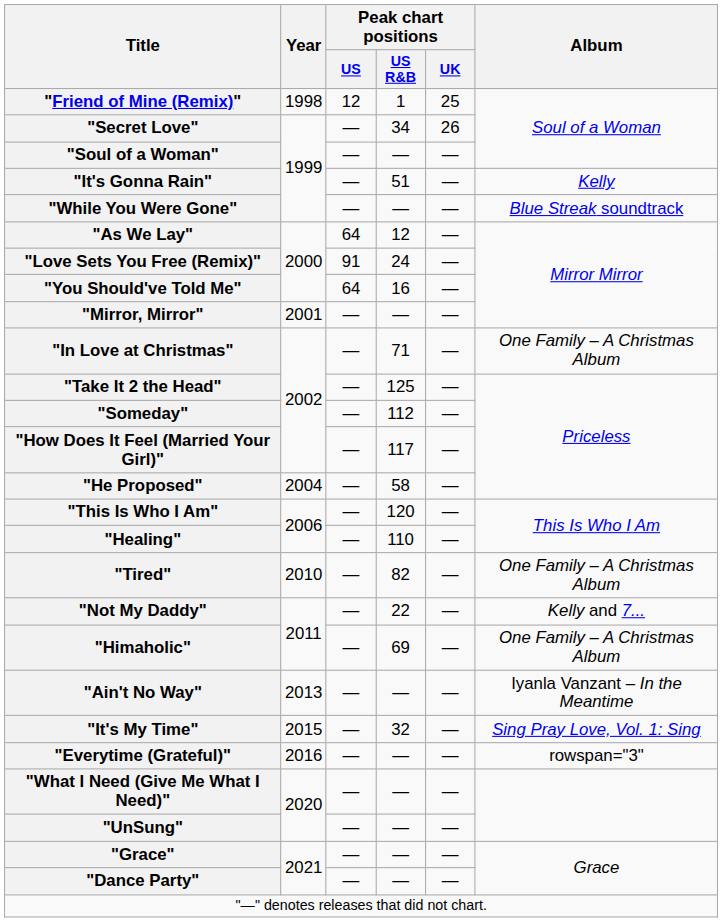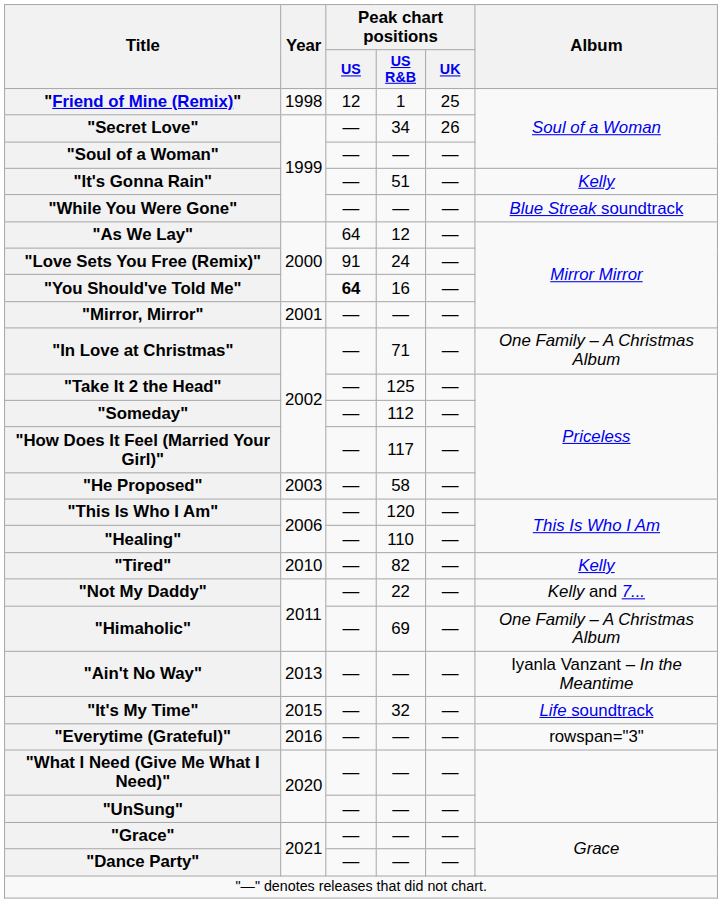(351, 288) normal -> (351, 288) bold
(304, 485) 2004 -> (304, 485) 2003
(596, 575) One Family – A Christmas Album -> (596, 565) Kelly
(596, 728) Sing Pray Love, Vol. 1: Sing -> (596, 710) Life soundtrack
